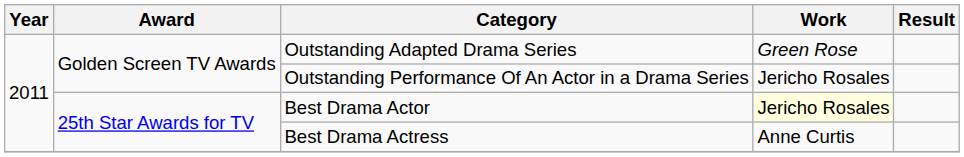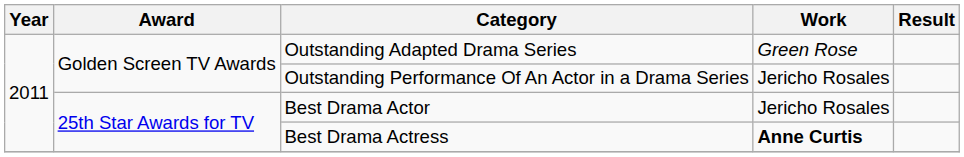(824, 108) lightyellow background -> (824, 108) no background
(806, 137) normal -> (810, 137) bold
